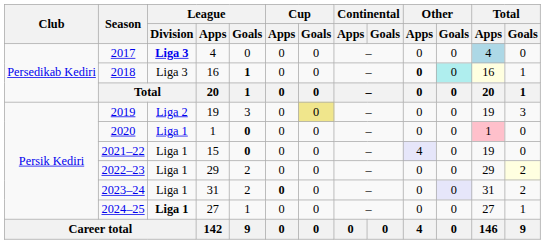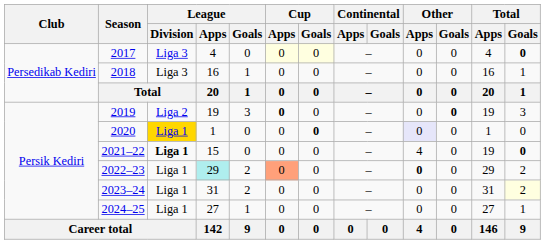(172, 53) bold -> (172, 53) normal
(282, 53) no background -> (282, 53) lightyellow background
(316, 53) no background -> (316, 53) lightyellow background
(488, 53) lightblue background -> (488, 53) no background
(523, 53) normal -> (523, 53) bold
(247, 72) bold -> (247, 72) normal
(419, 72) bold -> (419, 72) normal
(454, 72) paleturquoise background -> (454, 72) no background
(488, 72) lightyellow background -> (488, 72) no background
(282, 111) normal -> (282, 111) bold
(316, 111) khaki background -> (316, 111) no background
(454, 111) normal -> (454, 111) bold
(172, 131) no background -> (172, 131) gold background
(247, 131) bold -> (247, 131) normal
(316, 131) normal -> (316, 131) bold
(419, 131) no background -> (419, 131) lavender background
(488, 131) pink background -> (488, 131) no background
(172, 151) normal -> (172, 151) bold
(247, 151) bold -> (247, 151) normal
(419, 151) lavender background -> (419, 151) no background
(523, 151) normal -> (523, 151) bold
(213, 170) no background -> (213, 170) paleturquoise background
(282, 170) no background -> (282, 170) lightsalmon background
(419, 170) normal -> (419, 170) bold
(523, 170) lightyellow background -> (523, 170) no background
(282, 190) bold -> (282, 190) normal
(454, 190) lavender background -> (454, 190) no background
(523, 190) no background -> (523, 190) lightyellow background
(172, 209) bold -> (172, 209) normal
